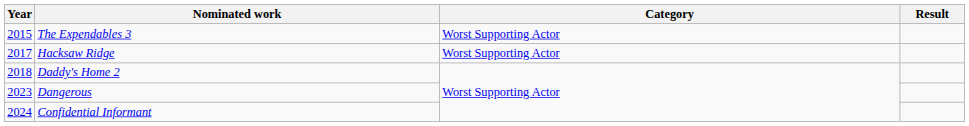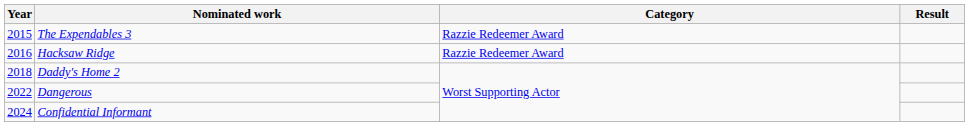(501, 33) Worst Supporting Actor -> (503, 33) Razzie Redeemer Award
(20, 53) 2017 -> (20, 53) 2016
(501, 53) Worst Supporting Actor -> (503, 53) Razzie Redeemer Award
(20, 92) 2023 -> (20, 92) 2022
